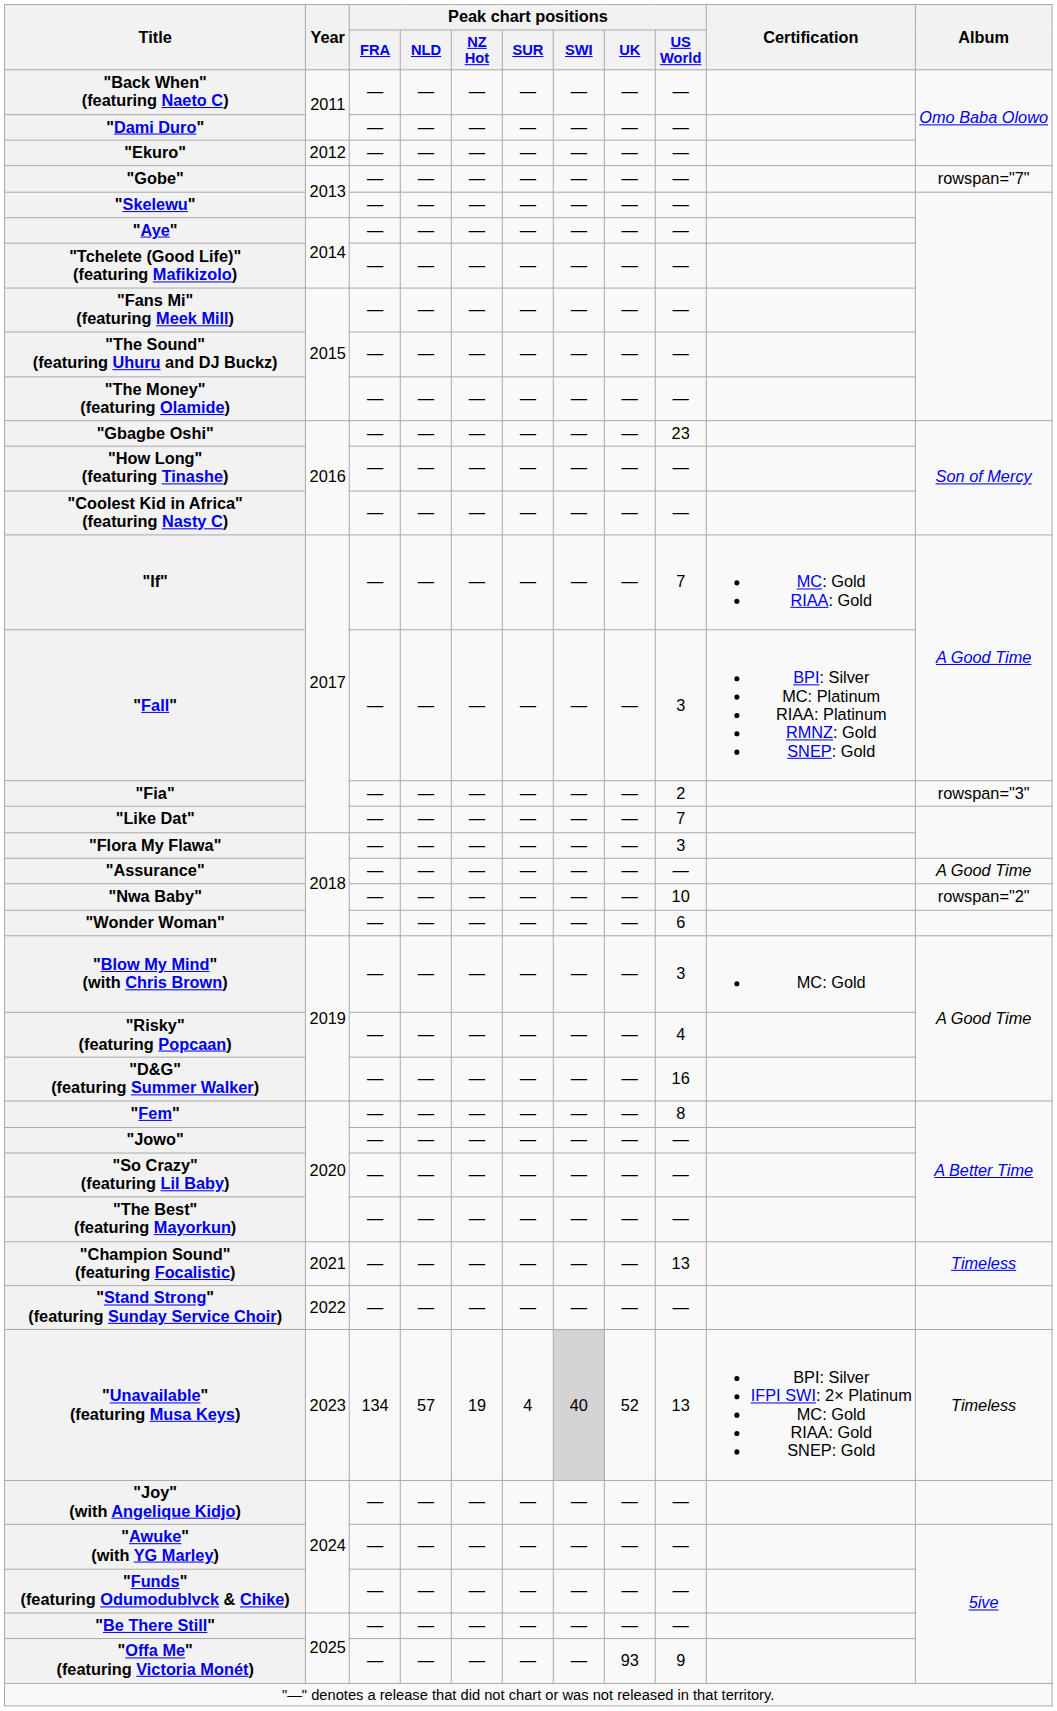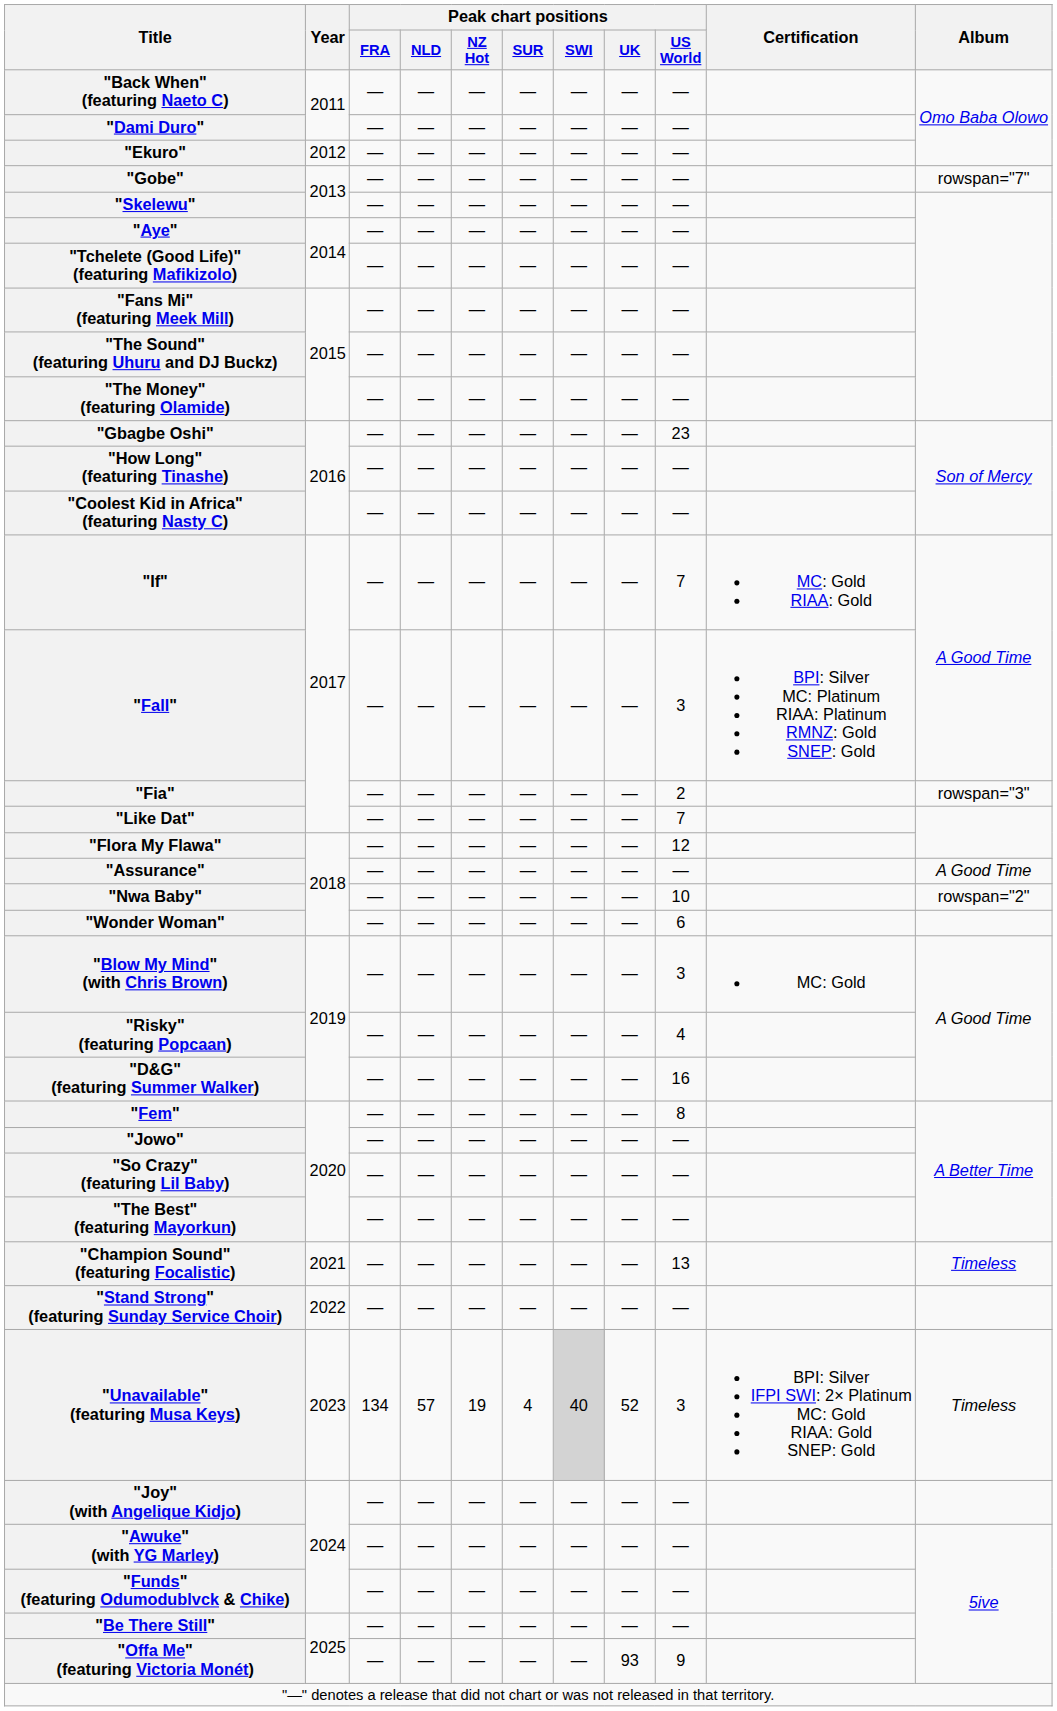(681, 845) 3 -> (681, 845) 12
(681, 1405) 13 -> (681, 1405) 3
